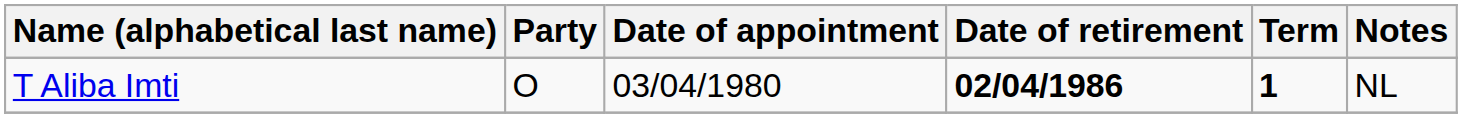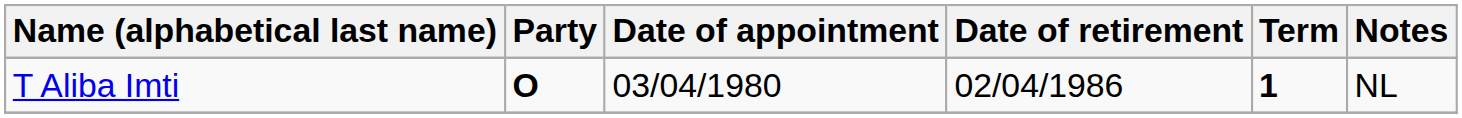(526, 84) normal -> (526, 84) bold
(1039, 84) bold -> (1039, 84) normal
